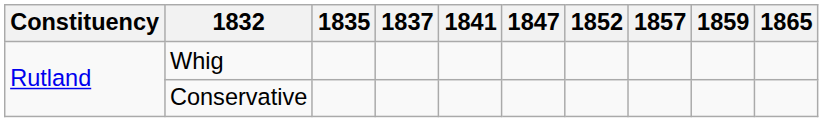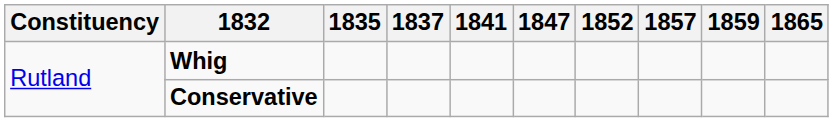(197, 60) normal -> (199, 60) bold
(239, 97) normal -> (244, 97) bold
